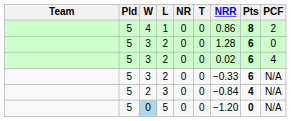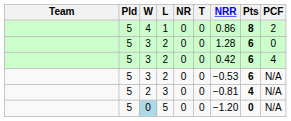(226, 60) 0.02 -> (226, 60) 0.42
(226, 76) −0.33 -> (226, 76) −0.53
(226, 92) −0.84 -> (226, 92) −0.81
